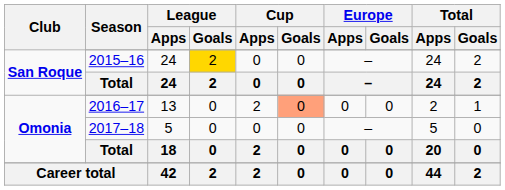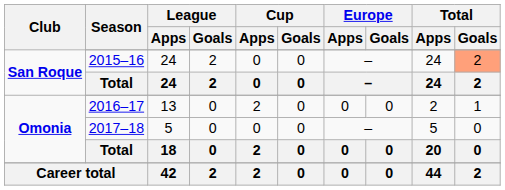(213, 60) gold background -> (213, 60) no background
(478, 60) no background -> (478, 60) lightsalmon background
(301, 106) lightsalmon background -> (301, 106) no background
